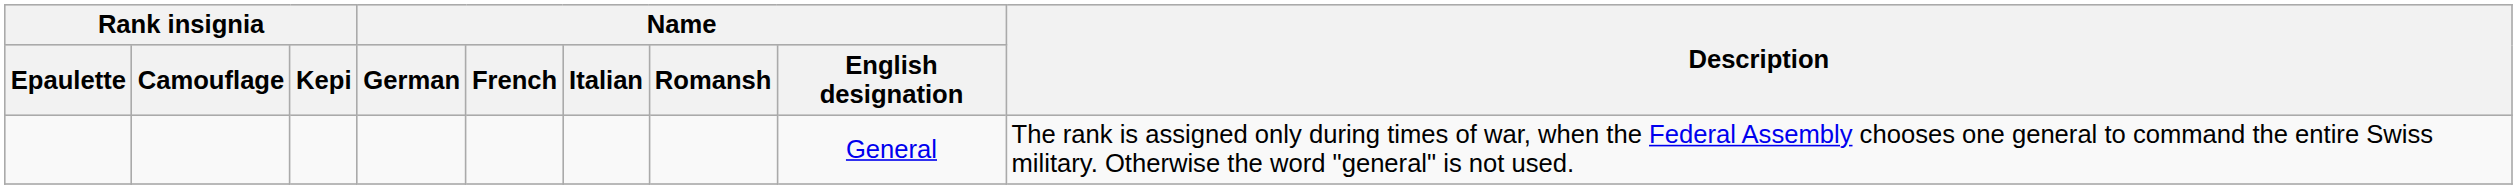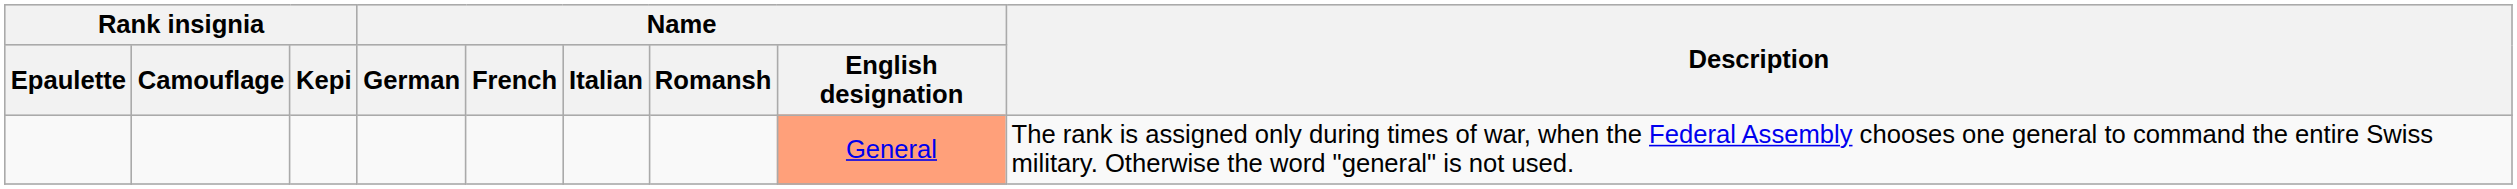(891, 149) no background -> (891, 149) lightsalmon background
